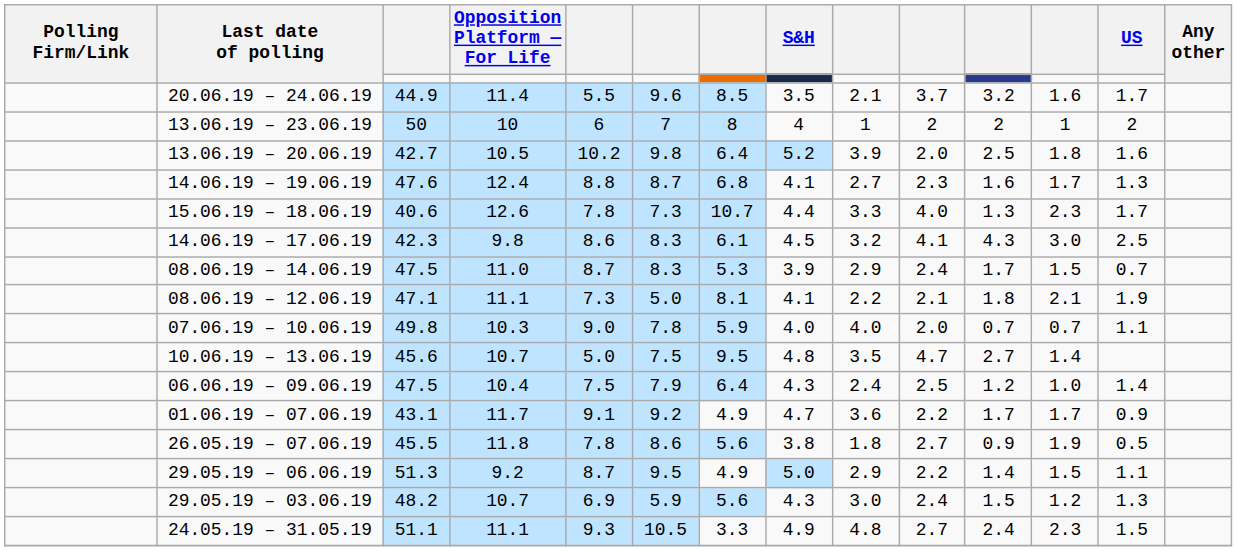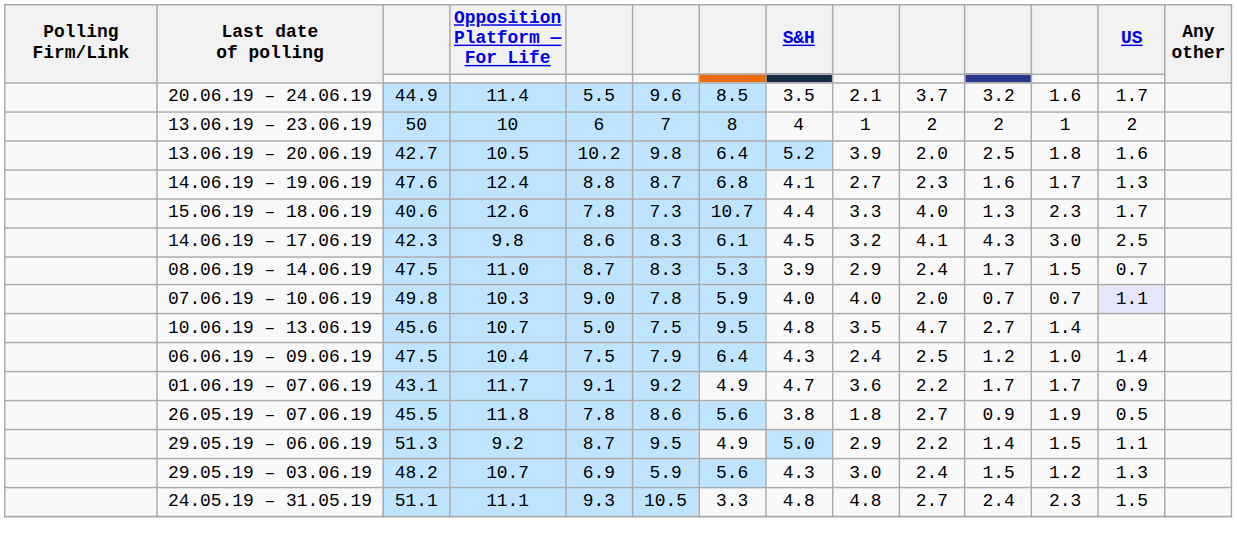- row: (270, 300)
(1132, 329) no background -> (1132, 300) lavender background
(799, 531) 4.9 -> (799, 502) 4.8
